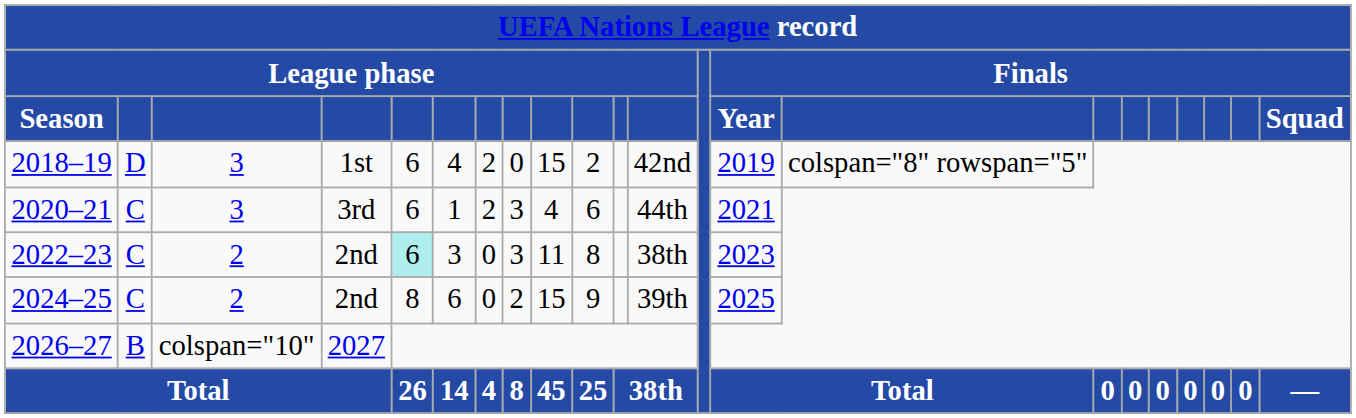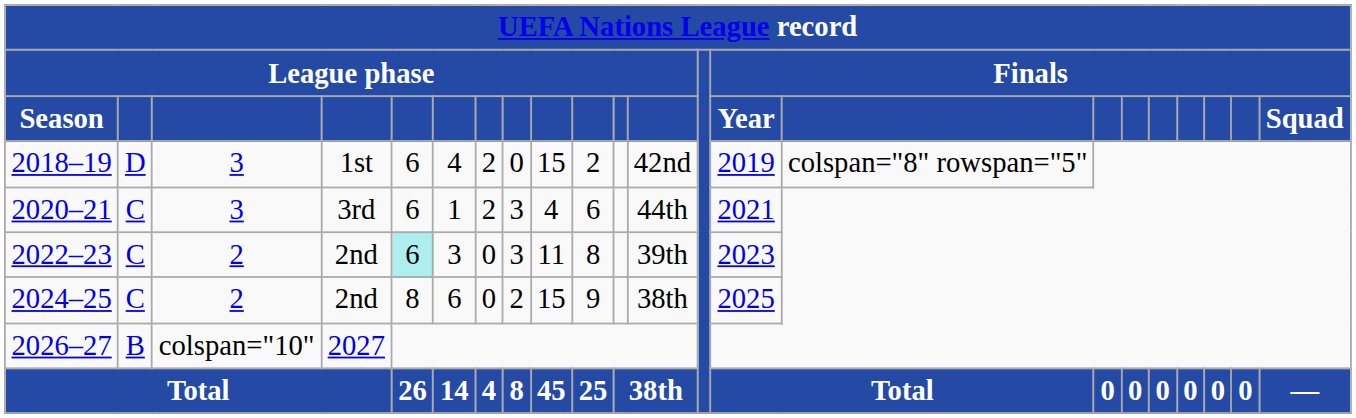(662, 254) 38th -> (662, 254) 39th
(662, 299) 39th -> (662, 299) 38th
